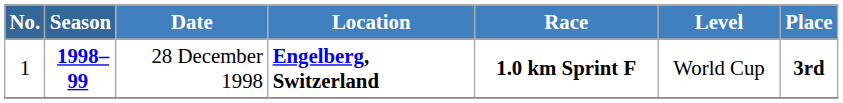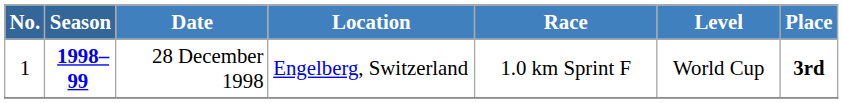(326, 68) bold -> (371, 68) normal
(566, 68) bold -> (566, 68) normal
